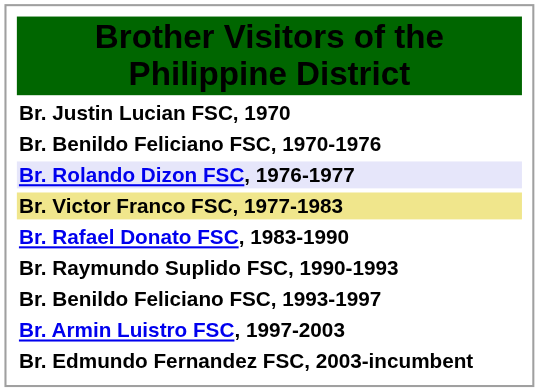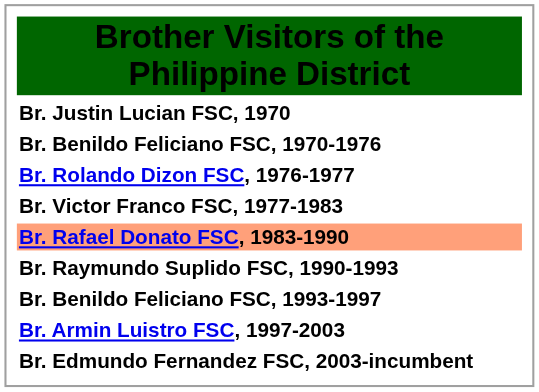(187, 175) lavender background -> (187, 175) no background
(181, 206) khaki background -> (181, 206) no background
(184, 237) no background -> (184, 237) lightsalmon background
